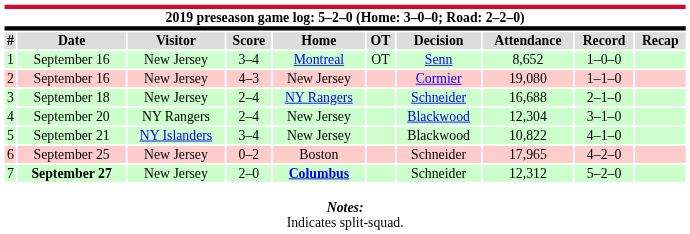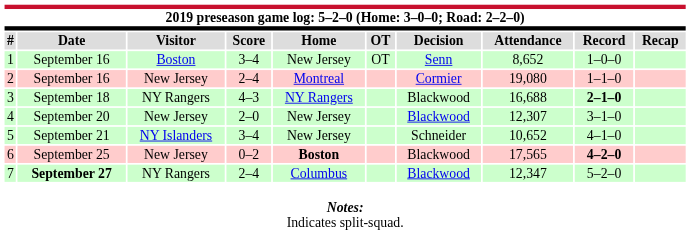(176, 59) New Jersey -> (176, 59) Boston
(319, 59) Montreal -> (319, 59) New Jersey
(249, 78) 4–3 -> (249, 78) 2–4
(319, 78) New Jersey -> (319, 78) Montreal
(176, 97) New Jersey -> (176, 97) NY Rangers
(249, 97) 2–4 -> (249, 97) 4–3
(439, 97) Schneider -> (439, 97) Blackwood
(604, 97) normal -> (604, 97) bold
(176, 116) NY Rangers -> (176, 116) New Jersey
(249, 116) 2–4 -> (249, 116) 2–0
(528, 116) 12,304 -> (528, 116) 12,307
(439, 135) Blackwood -> (439, 135) Schneider
(528, 135) 10,822 -> (528, 135) 10,652
(319, 154) normal -> (319, 154) bold
(439, 154) Schneider -> (439, 154) Blackwood
(528, 154) 17,965 -> (528, 154) 17,565
(604, 154) normal -> (604, 154) bold
(176, 173) New Jersey -> (176, 173) NY Rangers
(249, 173) 2–0 -> (249, 173) 2–4
(319, 173) bold -> (319, 173) normal
(439, 173) Schneider -> (439, 173) Blackwood
(528, 173) 12,312 -> (528, 173) 12,347
